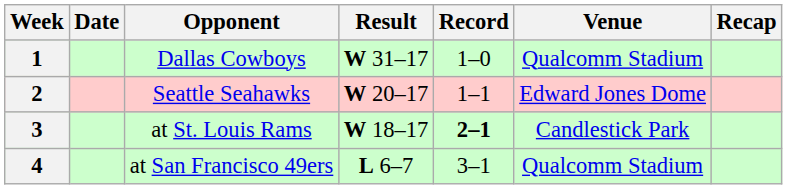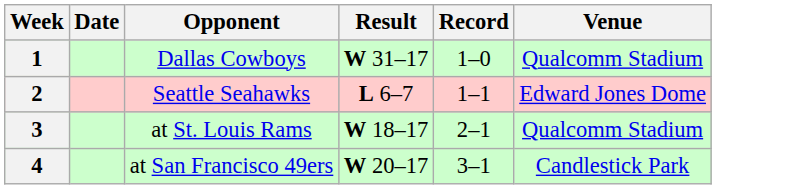- column: (746, 22)
(386, 93) W 20–17 -> (386, 93) L 6–7
(474, 129) bold -> (474, 129) normal
(613, 129) Candlestick Park -> (613, 129) Qualcomm Stadium
(386, 165) L 6–7 -> (386, 165) W 20–17
(613, 165) Qualcomm Stadium -> (613, 165) Candlestick Park
